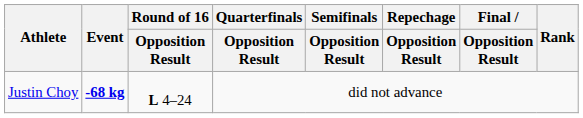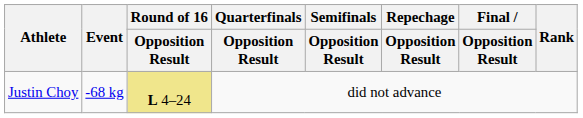(105, 92) bold -> (105, 92) normal
(170, 101) no background -> (169, 101) khaki background
